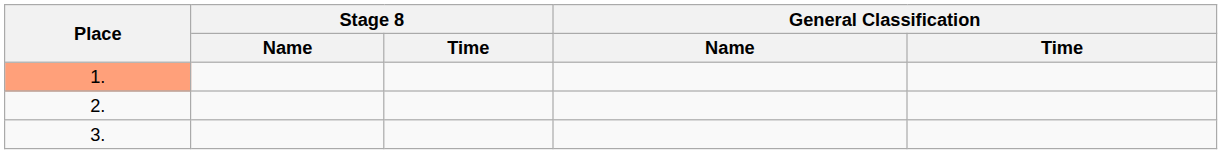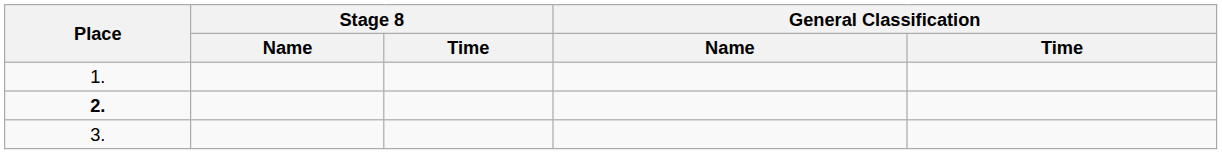(98, 77) lightsalmon background -> (98, 77) no background
(98, 106) normal -> (98, 106) bold
